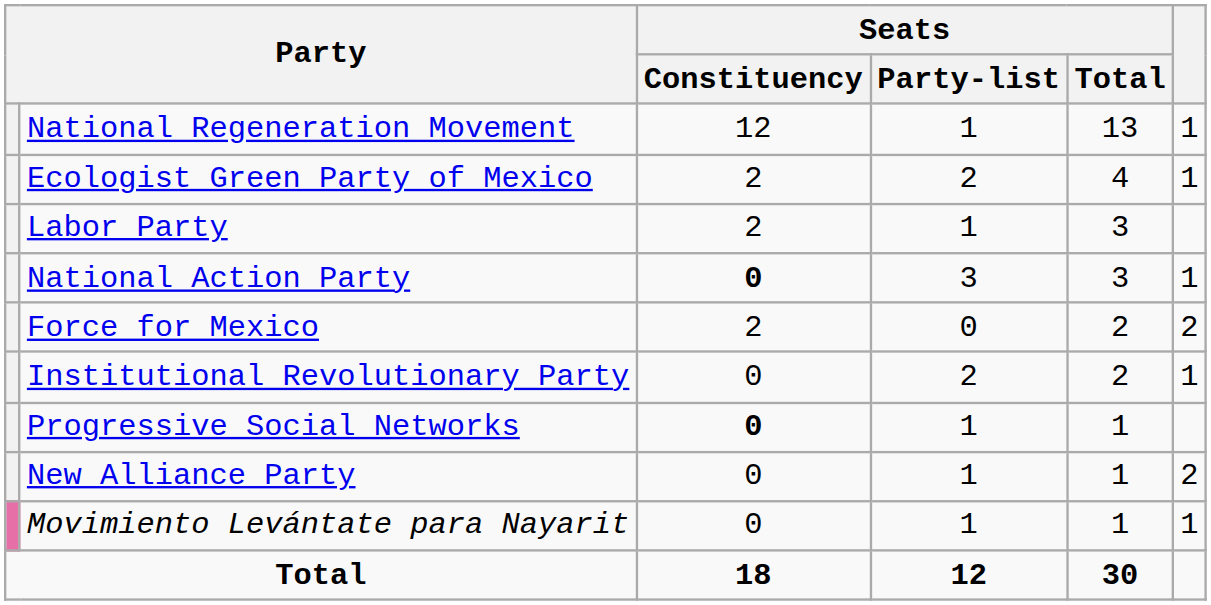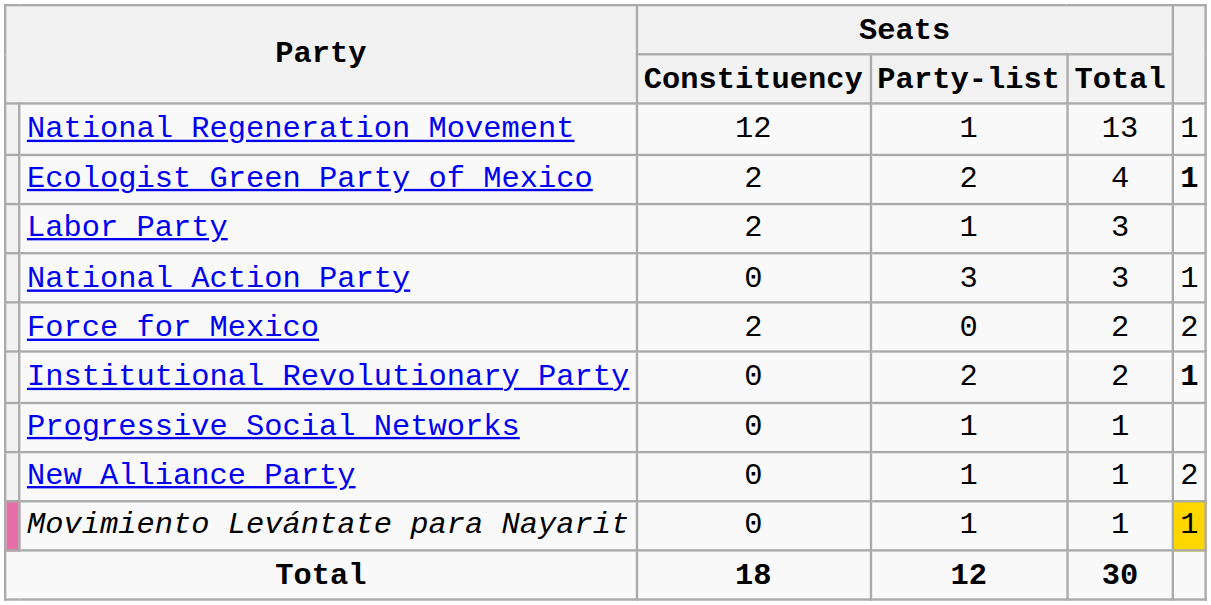(1189, 179) normal -> (1189, 179) bold
(753, 278) bold -> (753, 278) normal
(1189, 377) normal -> (1189, 377) bold
(753, 427) bold -> (753, 427) normal
(1189, 526) no background -> (1189, 526) gold background
